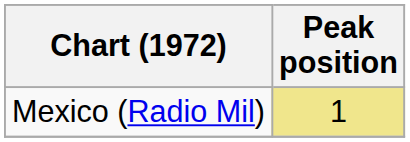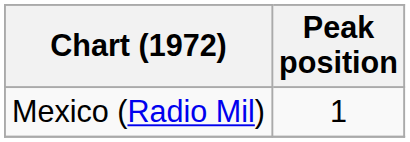(339, 111) khaki background -> (339, 111) no background
